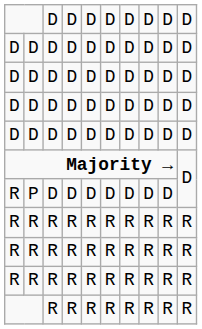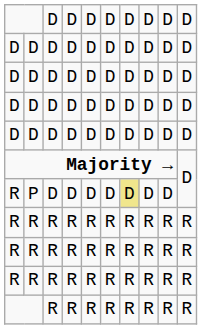(129, 193) no background -> (129, 193) khaki background
